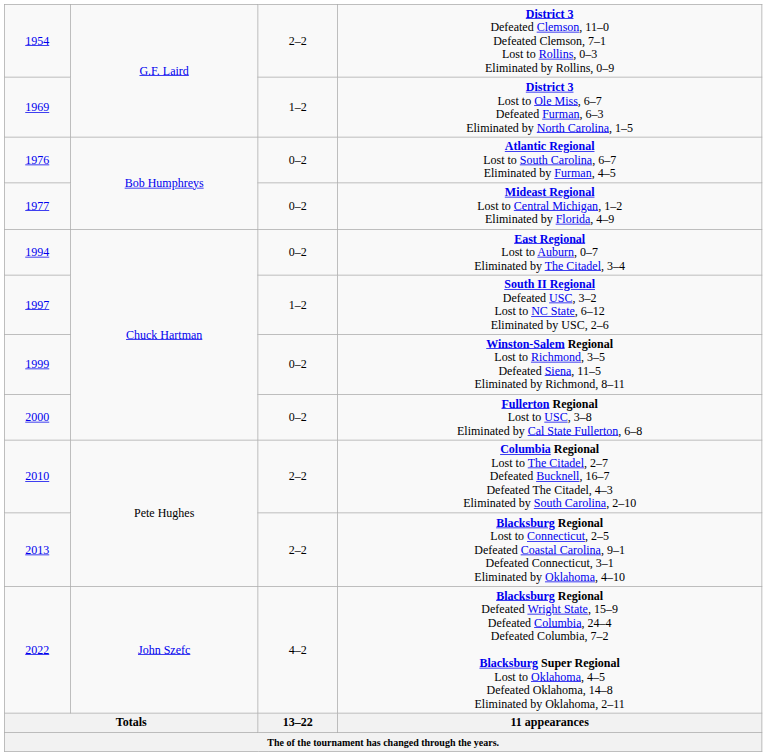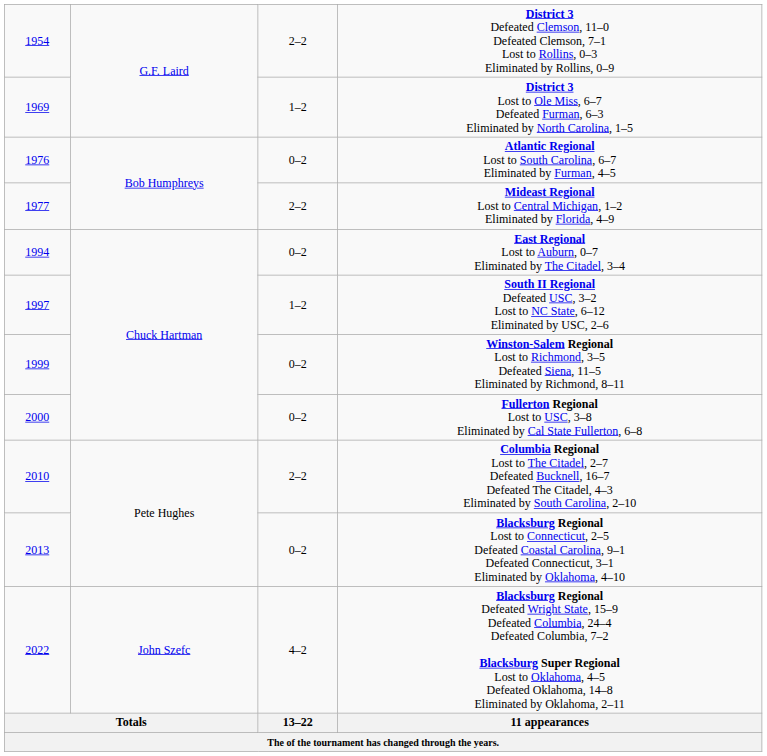(298, 206) 0–2 -> (298, 206) 2–2
(298, 549) 2–2 -> (298, 549) 0–2
